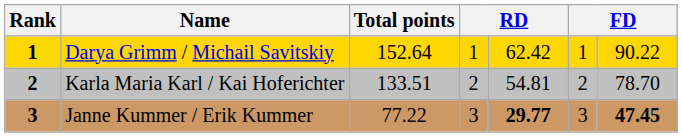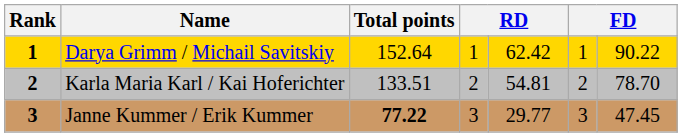(404, 115) normal -> (404, 115) bold
(528, 115) bold -> (528, 115) normal
(637, 115) bold -> (637, 115) normal
